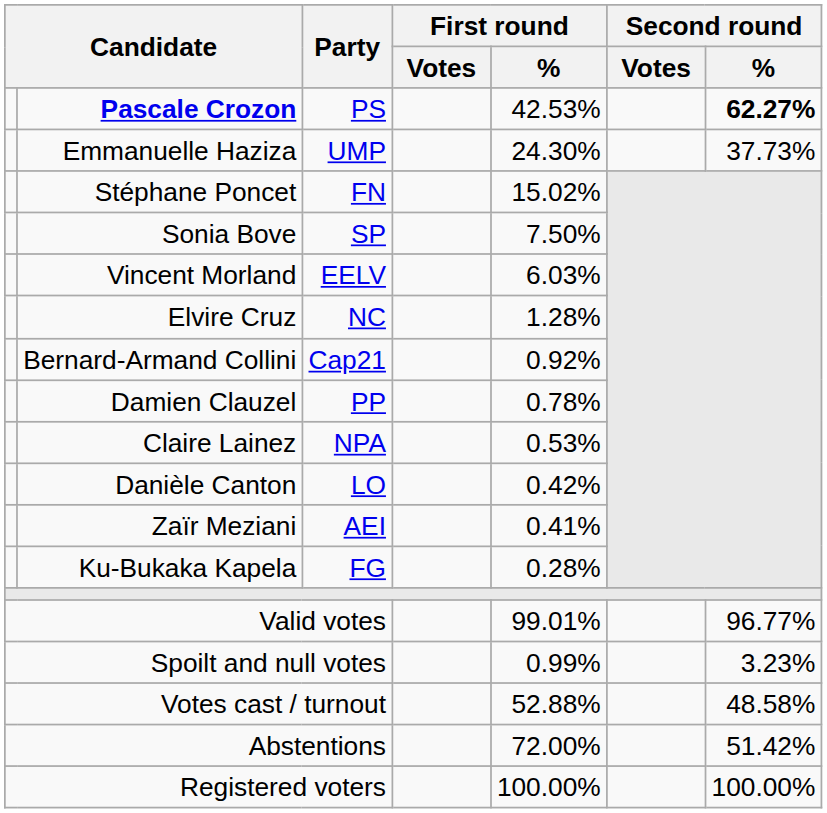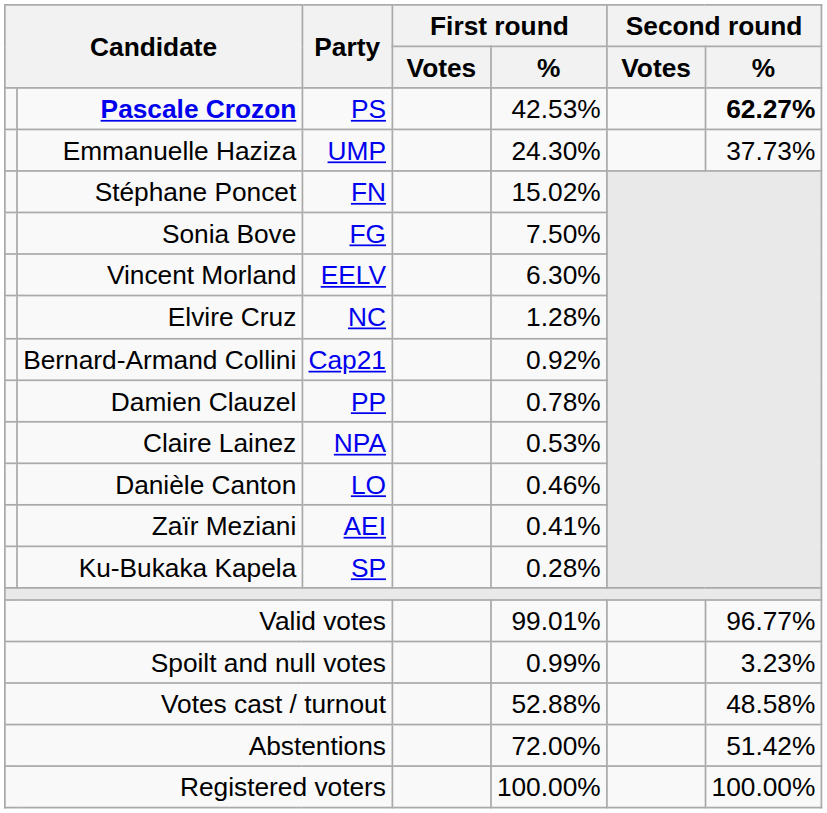(368, 234) SP -> (368, 234) FG
(563, 276) 6.03% -> (563, 276) 6.30%
(563, 484) 0.42% -> (563, 484) 0.46%
(368, 567) FG -> (368, 567) SP
